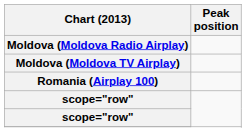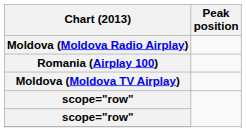rows swapped: (98, 63) <-> (98, 81)
